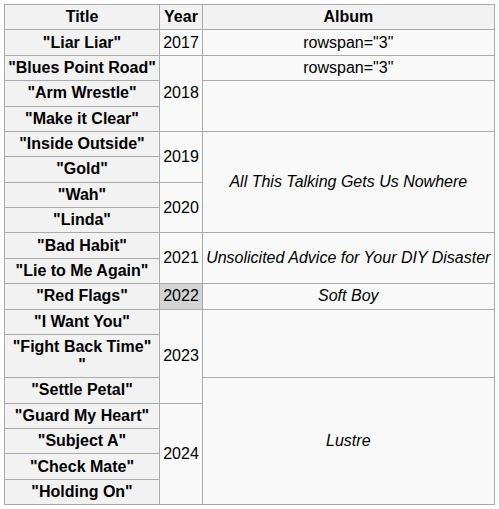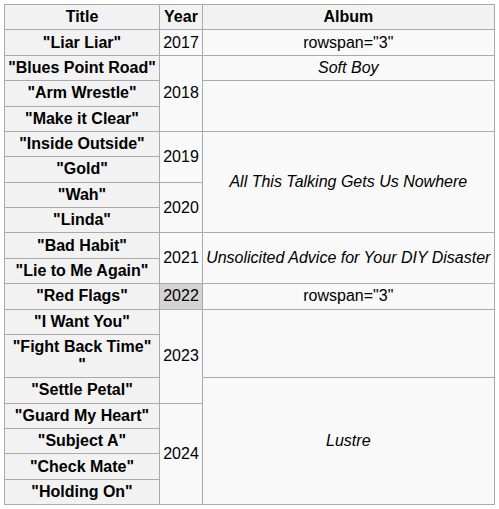(348, 67) rowspan="3" -> (348, 67) Soft Boy
(348, 296) Soft Boy -> (348, 296) rowspan="3"
